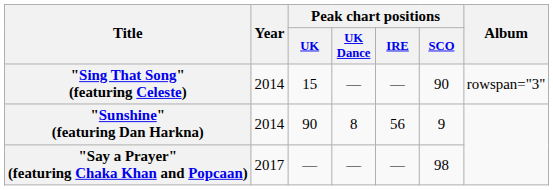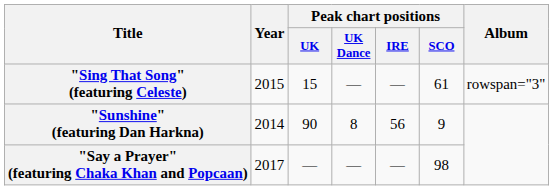(269, 84) 2014 -> (269, 84) 2015
(441, 84) 90 -> (441, 84) 61
